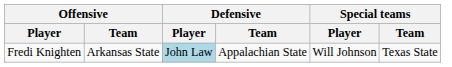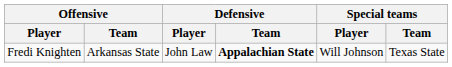(189, 52) lightblue background -> (189, 52) no background
(263, 52) normal -> (266, 52) bold
